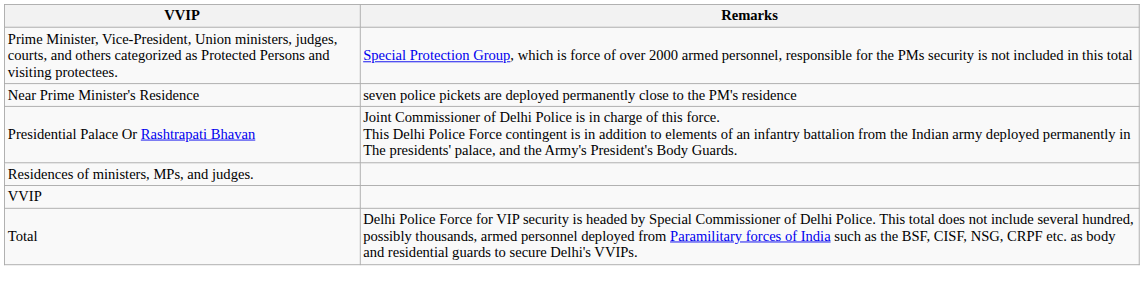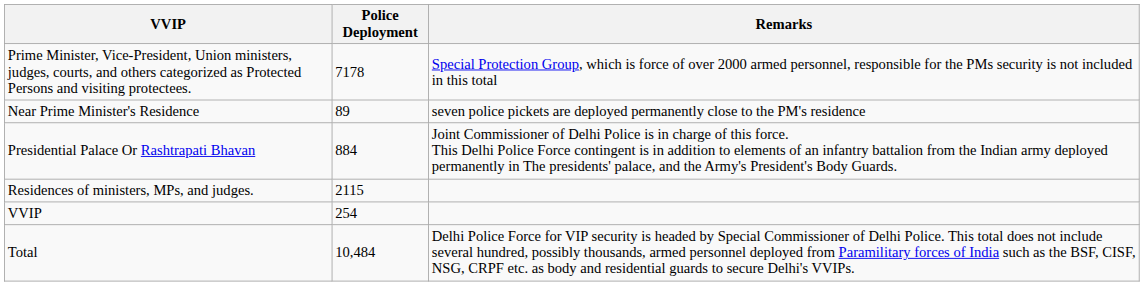+ column: (380, 24)
